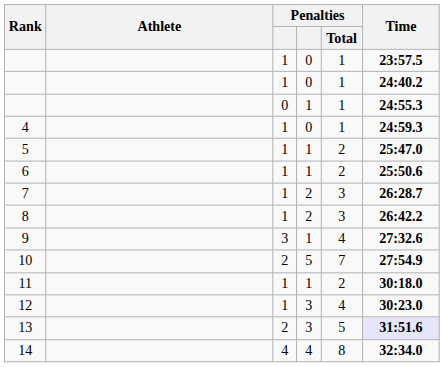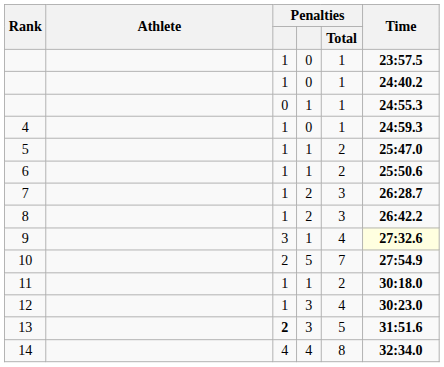(401, 238) no background -> (401, 238) lightyellow background
(285, 328) normal -> (285, 328) bold
(401, 328) lavender background -> (401, 328) no background
